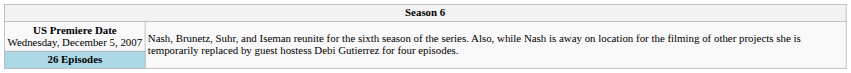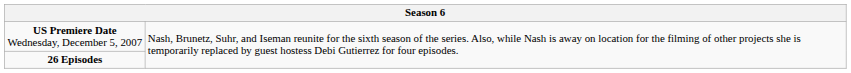(75, 59) lightblue background -> (75, 59) no background
